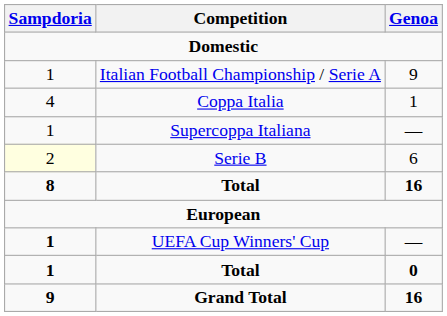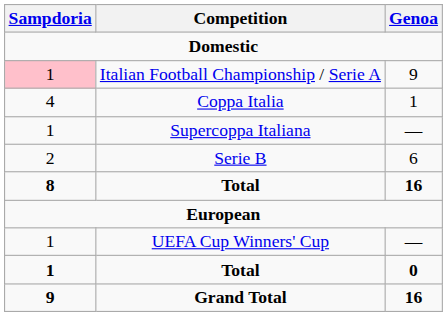(50, 74) no background -> (50, 74) pink background
(50, 158) lightyellow background -> (50, 158) no background
(50, 241) bold -> (50, 241) normal
